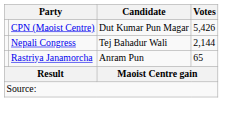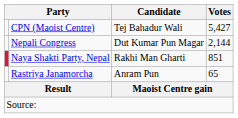(144, 27) Dut Kumar Pun Magar -> (148, 27) Tej Bahadur Wali
(204, 27) 5,426 -> (219, 27) 5,427
(133, 43) Tej Bahadur Wali -> (159, 43) Dut Kumar Pun Magar
+ row: (60, 58)
